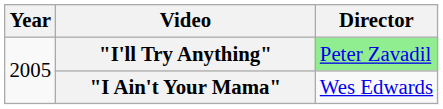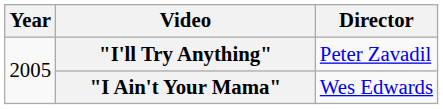(376, 53) lightgreen background -> (376, 53) no background
